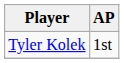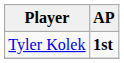(103, 44) normal -> (103, 44) bold
